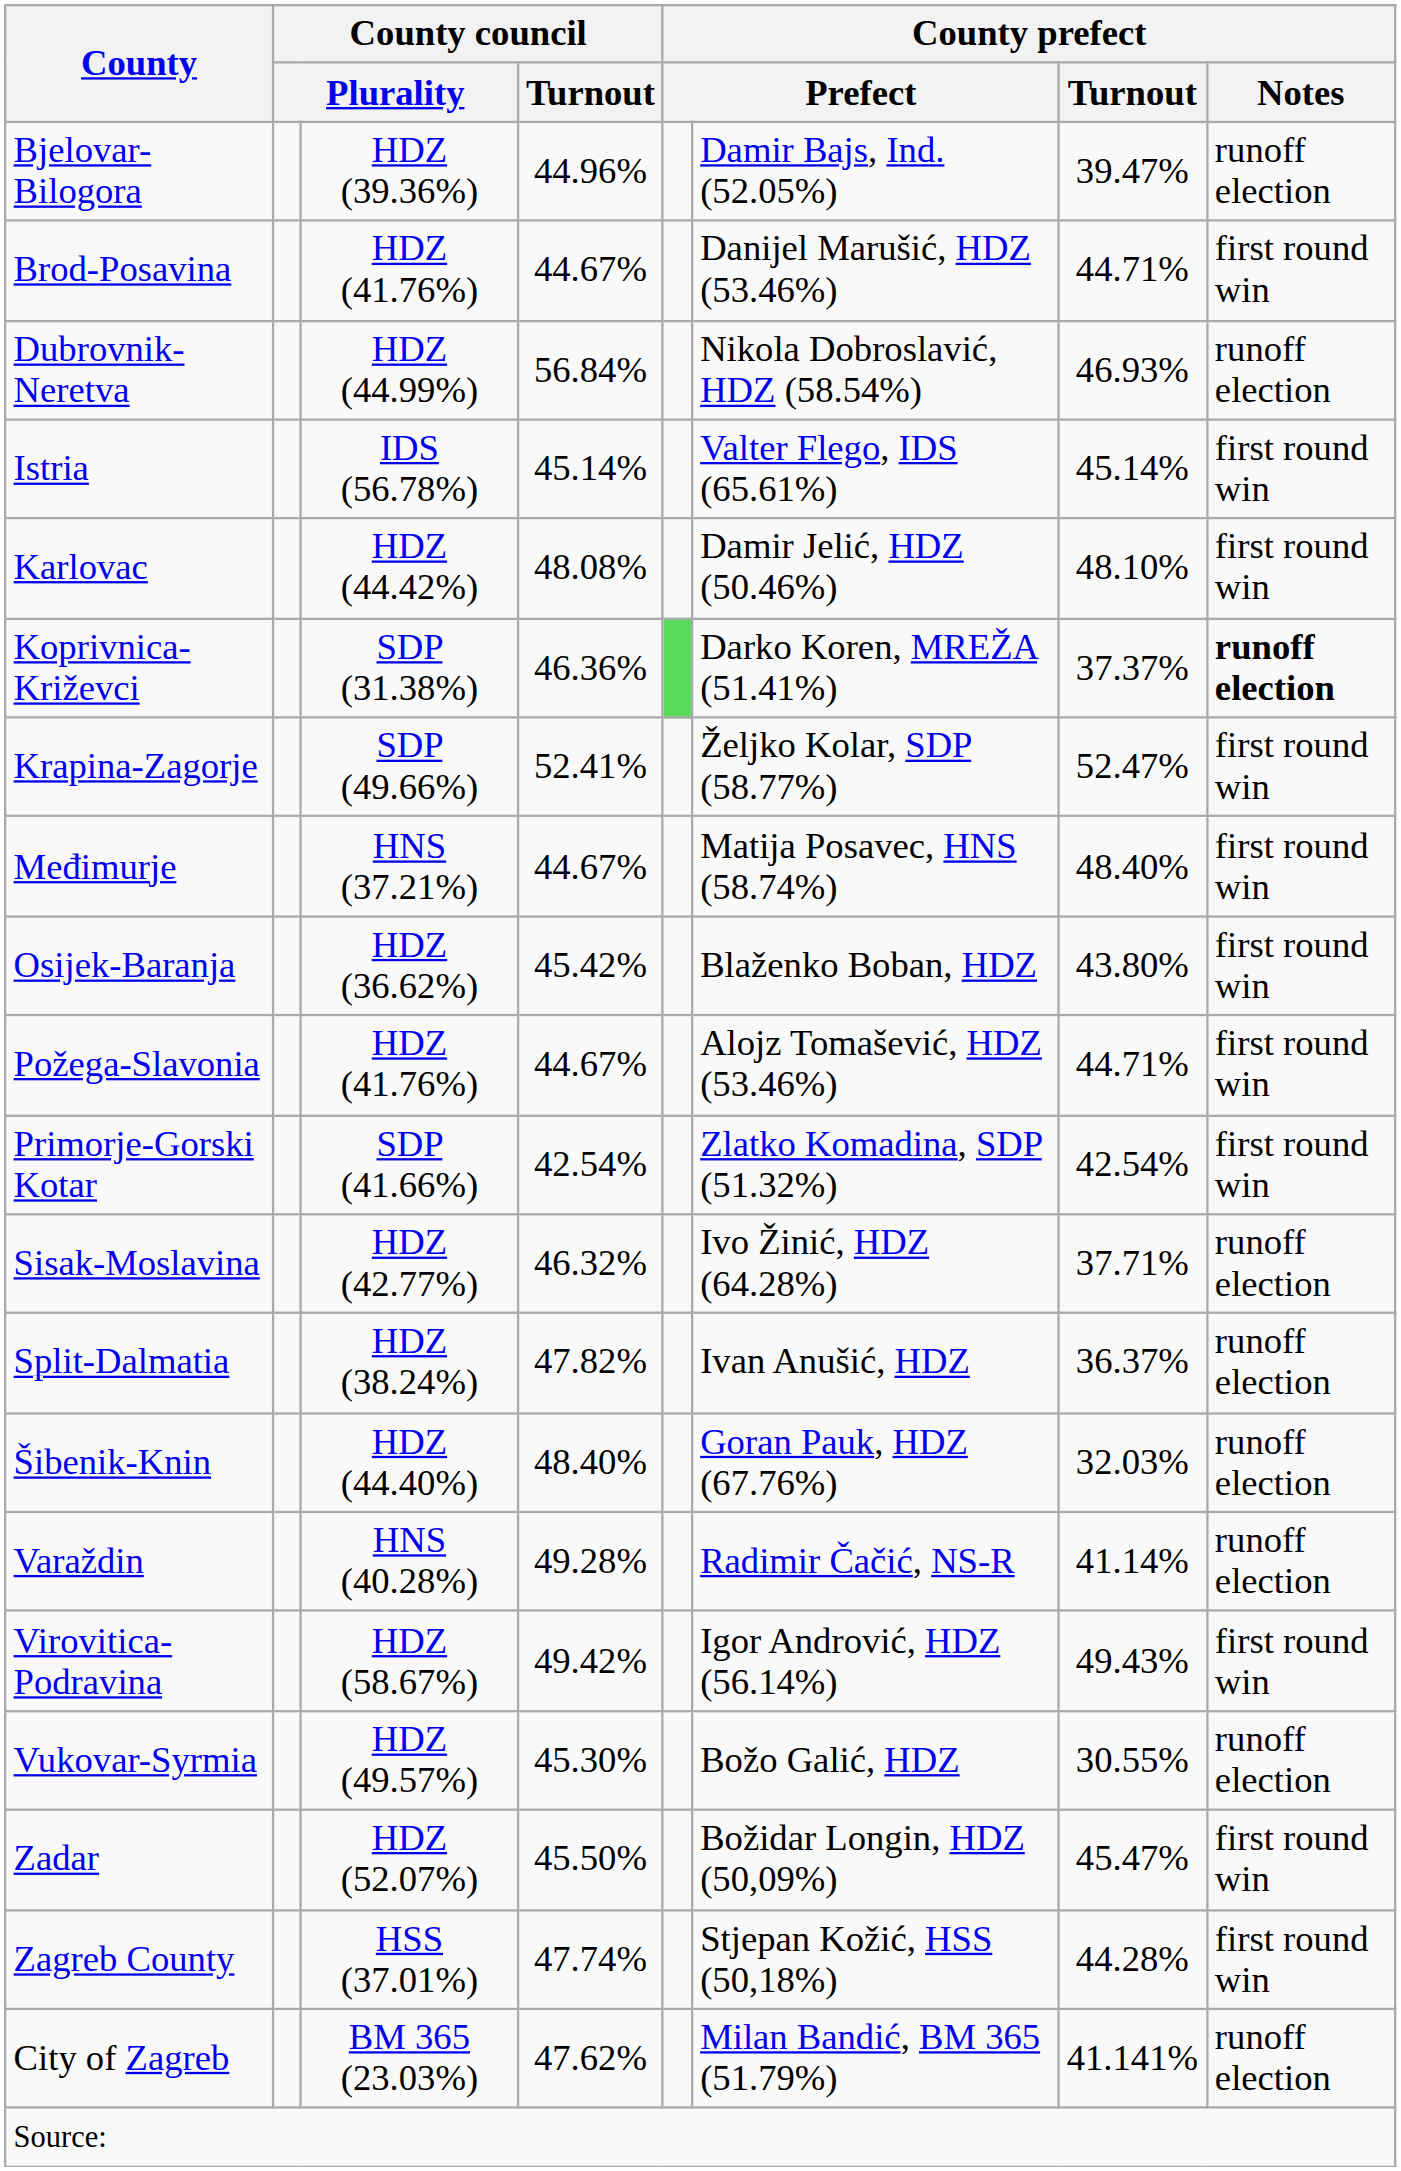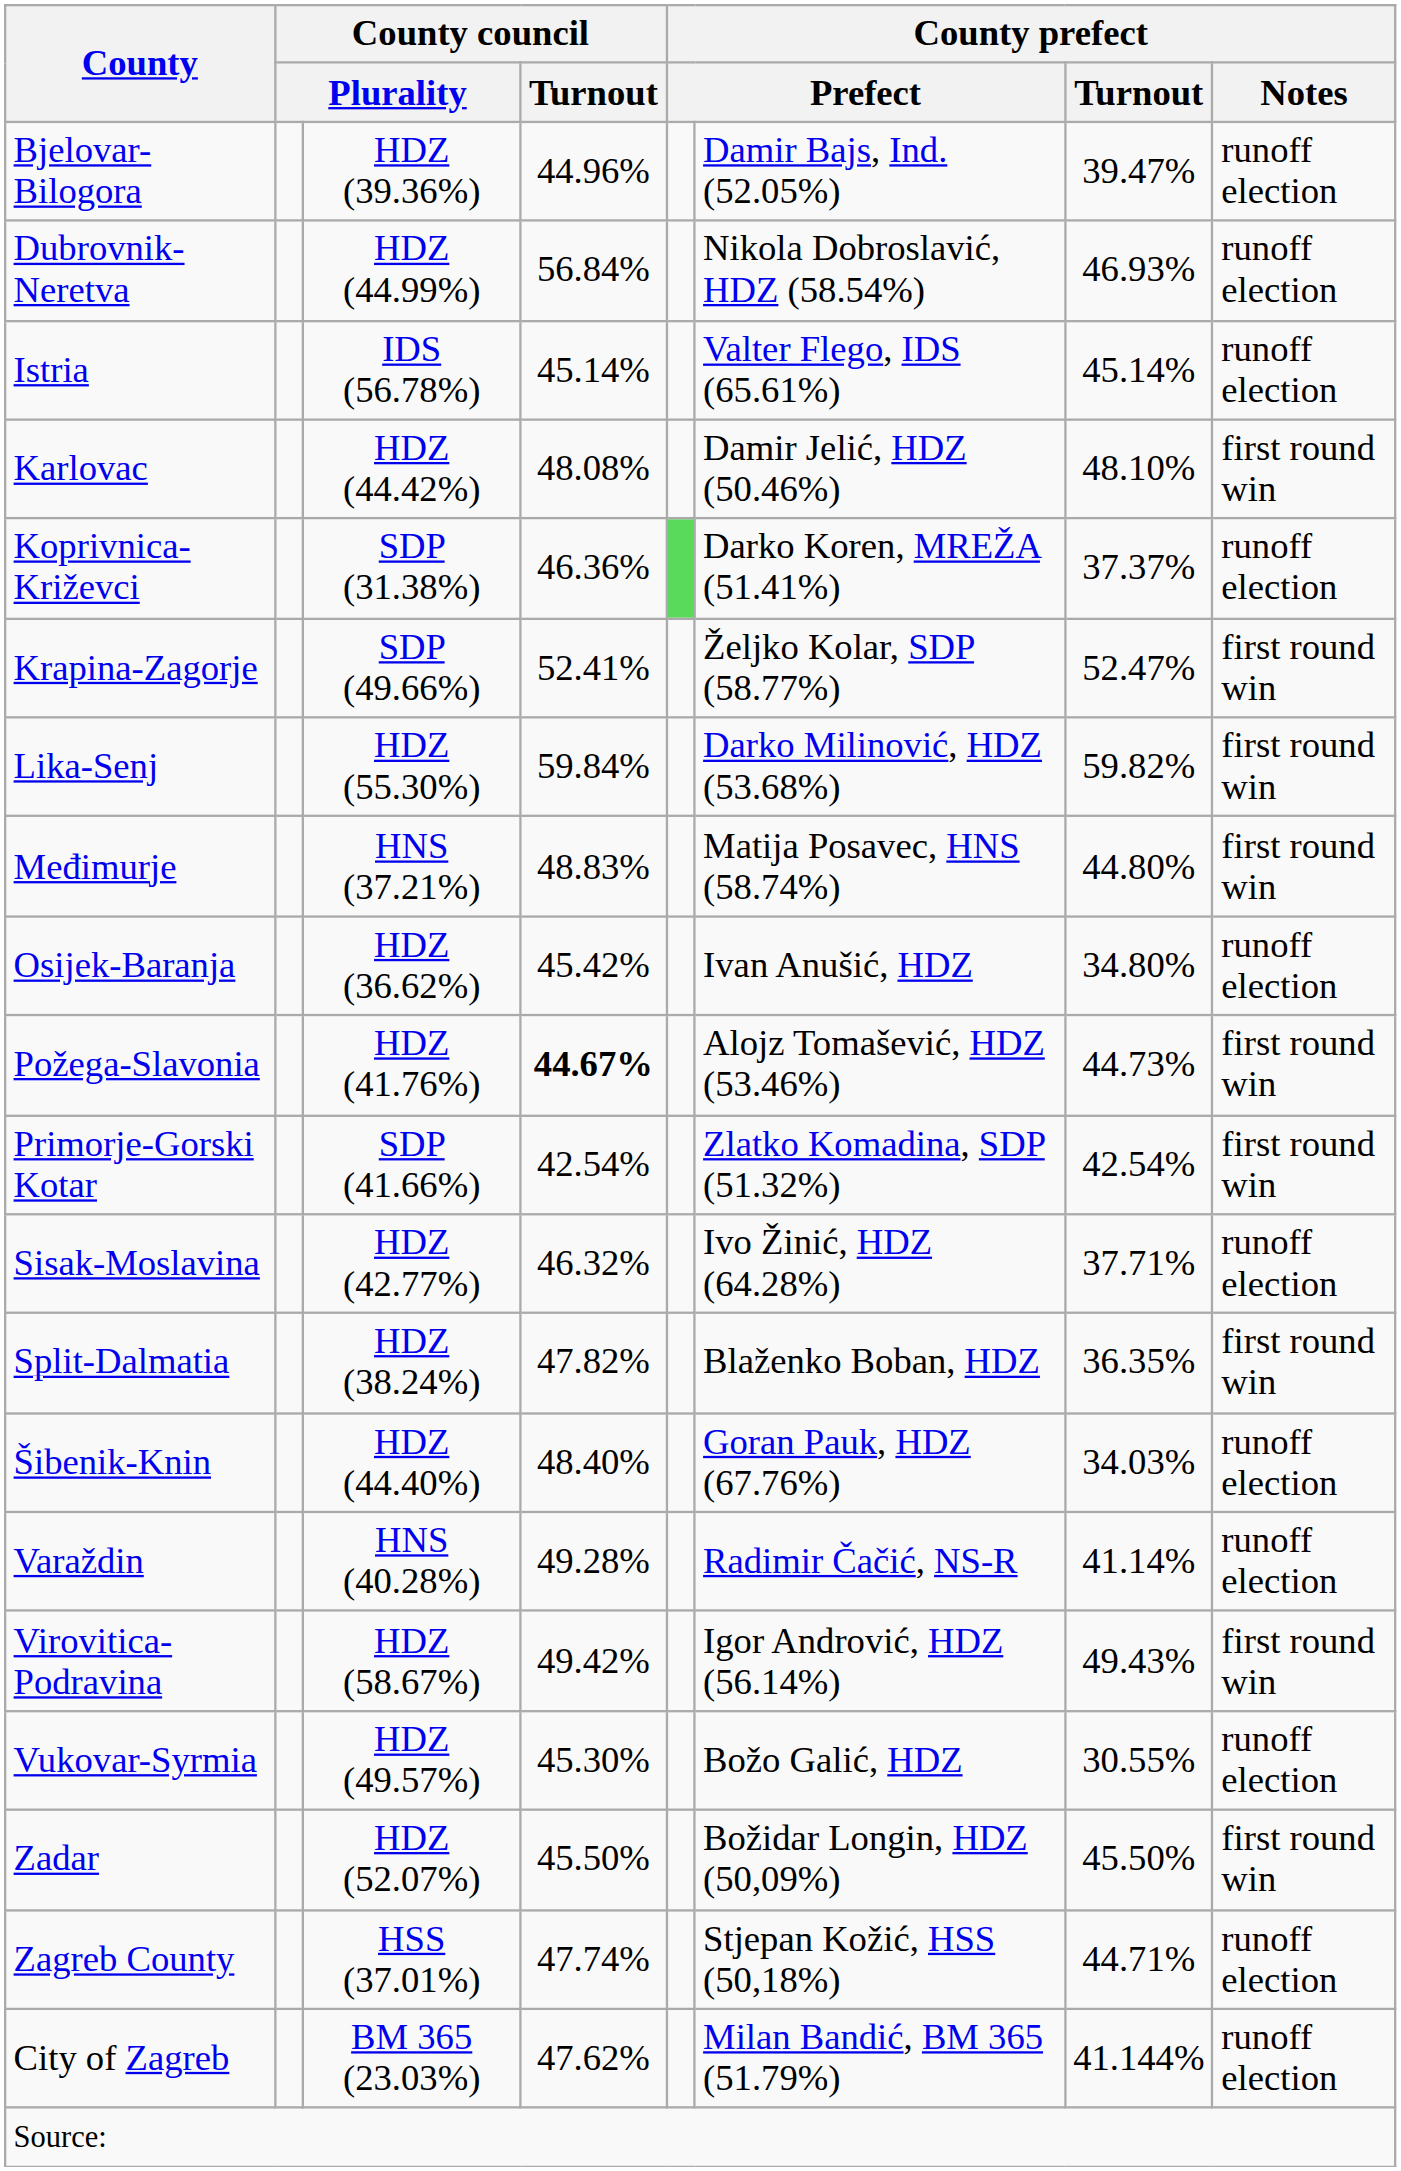- row: (122, 269)
(1292, 468) first round win -> (1279, 369) runoff election
(1275, 667) bold -> (1279, 567) normal
+ row: (86, 766)
(590, 865) 44.67% -> (593, 865) 48.83%
(1132, 865) 48.40% -> (1139, 865) 44.80%
(869, 965) Blaženko Boban, HDZ -> (838, 965) Ivan Anušić, HDZ
(1132, 965) 43.80% -> (1139, 965) 34.80%
(1292, 965) first round win -> (1279, 965) runoff election
(590, 1064) normal -> (593, 1064) bold
(1132, 1064) 44.71% -> (1139, 1064) 44.73%
(835, 1362) Ivan Anušić, HDZ -> (872, 1362) Blaženko Boban, HDZ
(1132, 1362) 36.37% -> (1139, 1362) 36.35%
(1273, 1362) runoff election -> (1298, 1362) first round win
(1132, 1461) 32.03% -> (1139, 1461) 34.03%
(1132, 1858) 45.47% -> (1139, 1858) 45.50%
(1132, 1958) 44.28% -> (1139, 1958) 44.71%
(1292, 1958) first round win -> (1279, 1958) runoff election
(1132, 2057) 41.141% -> (1139, 2057) 41.144%
